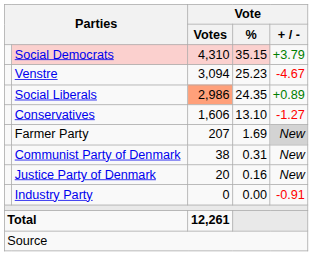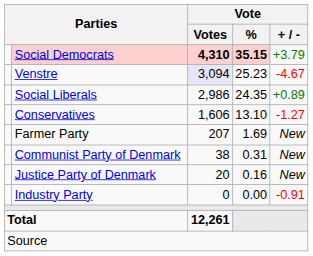(214, 54) normal -> (214, 54) bold
(251, 54) normal -> (251, 54) bold
(214, 74) no background -> (214, 74) lavender background
(214, 94) lightsalmon background -> (214, 94) no background
(292, 134) lightgrey background -> (292, 134) no background
